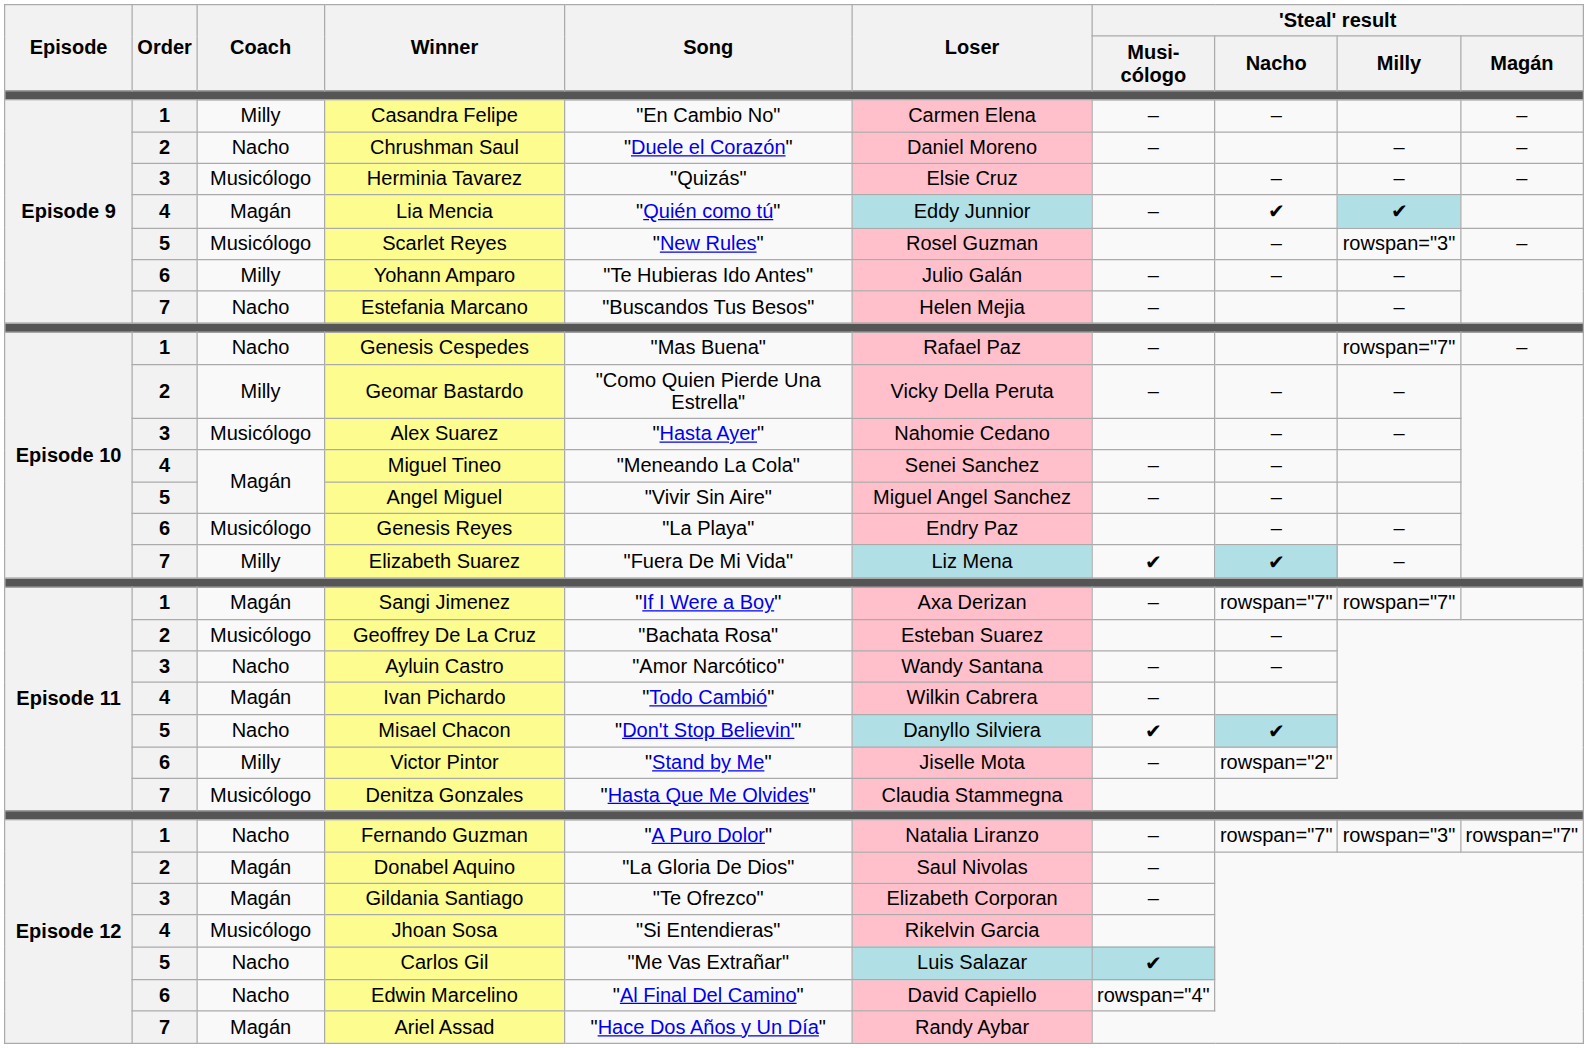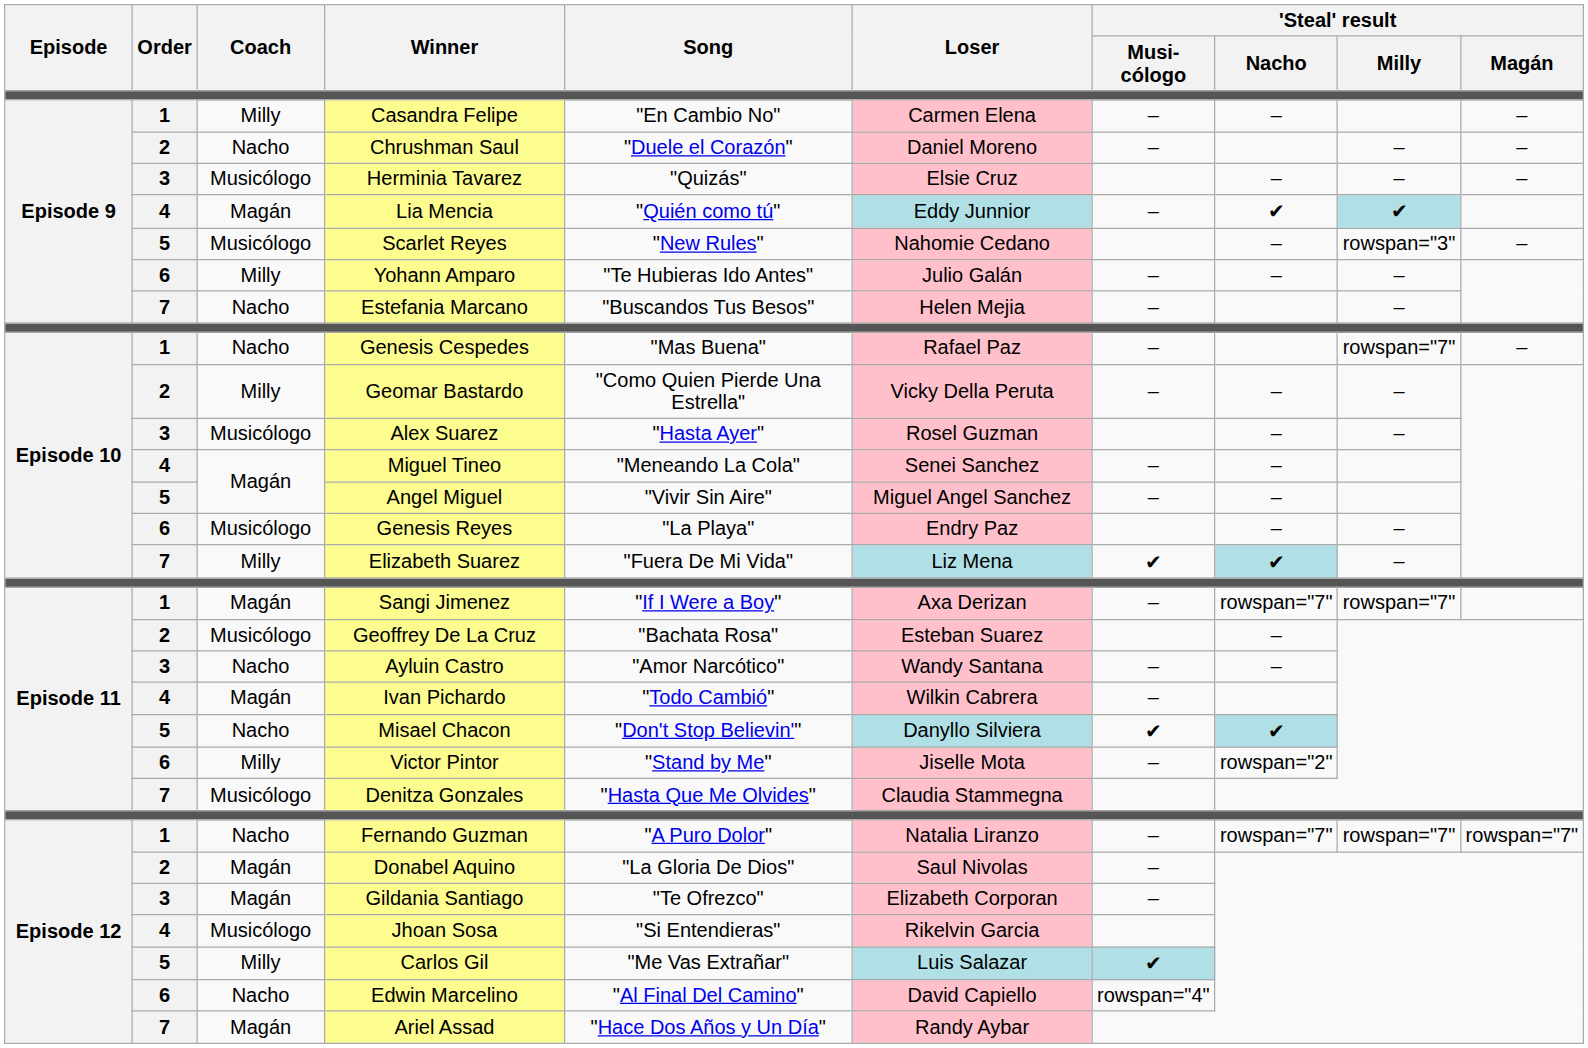(972, 243) Rosel Guzman -> (972, 243) Nahomie Cedano
(972, 433) Nahomie Cedano -> (972, 433) Rosel Guzman
(1399, 835) rowspan="3" -> (1399, 835) rowspan="7"
(261, 963) Nacho -> (261, 963) Milly
